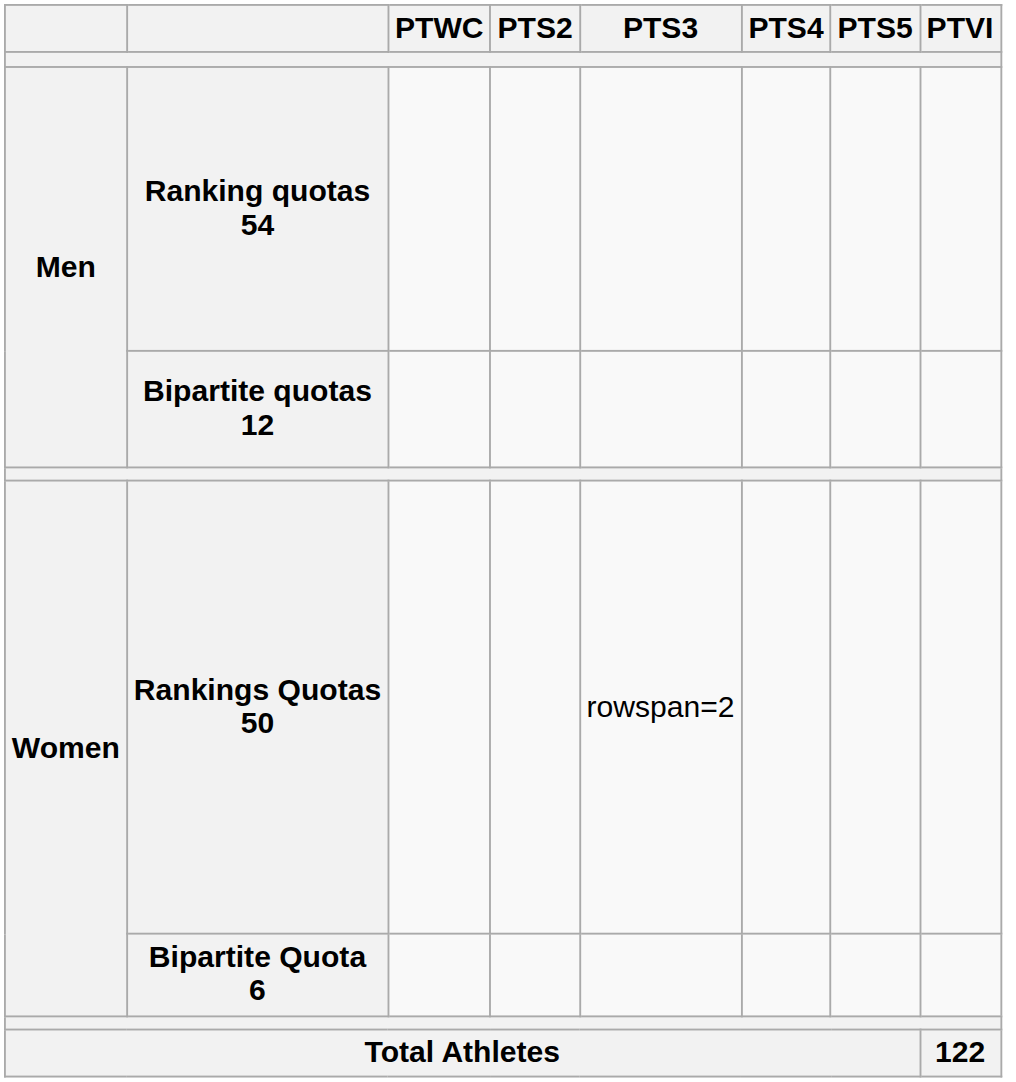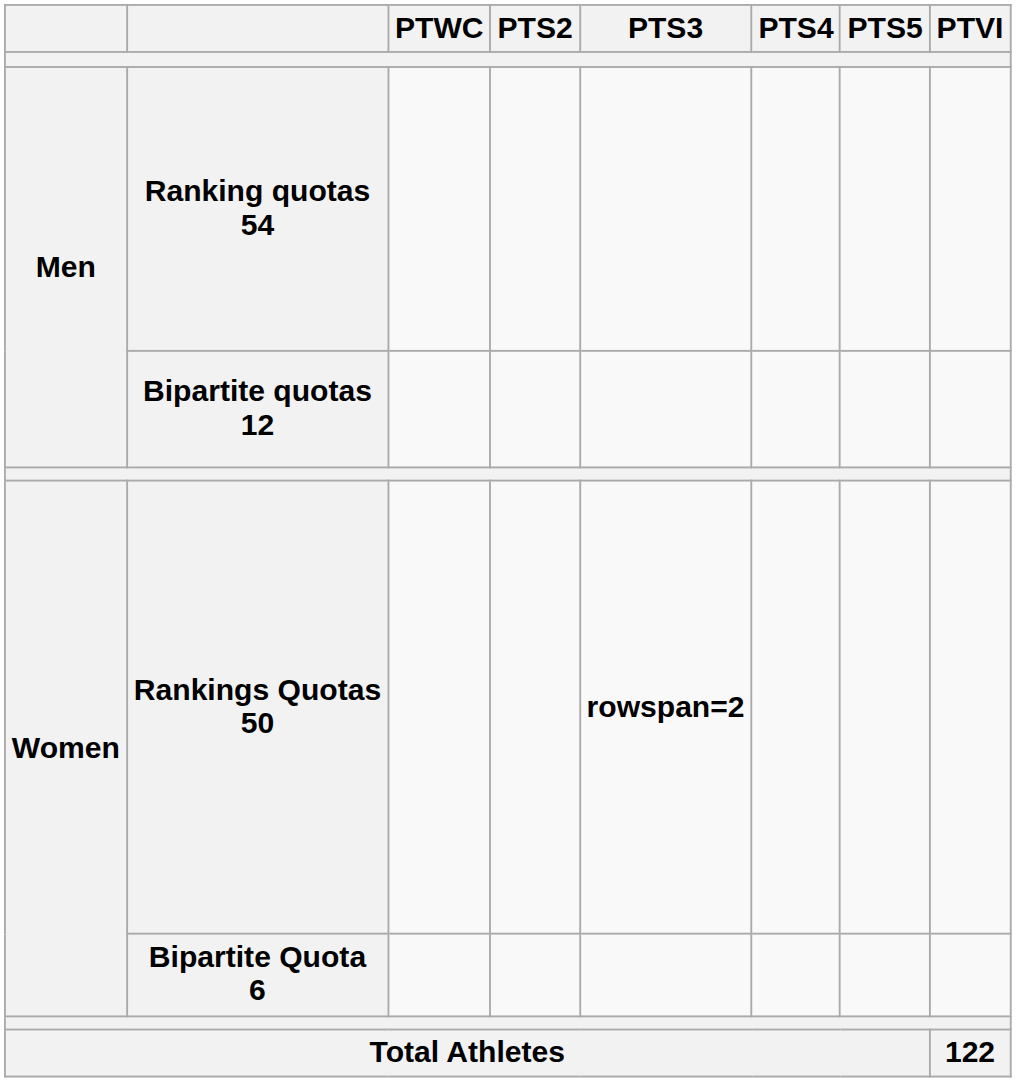(661, 706) normal -> (666, 706) bold
